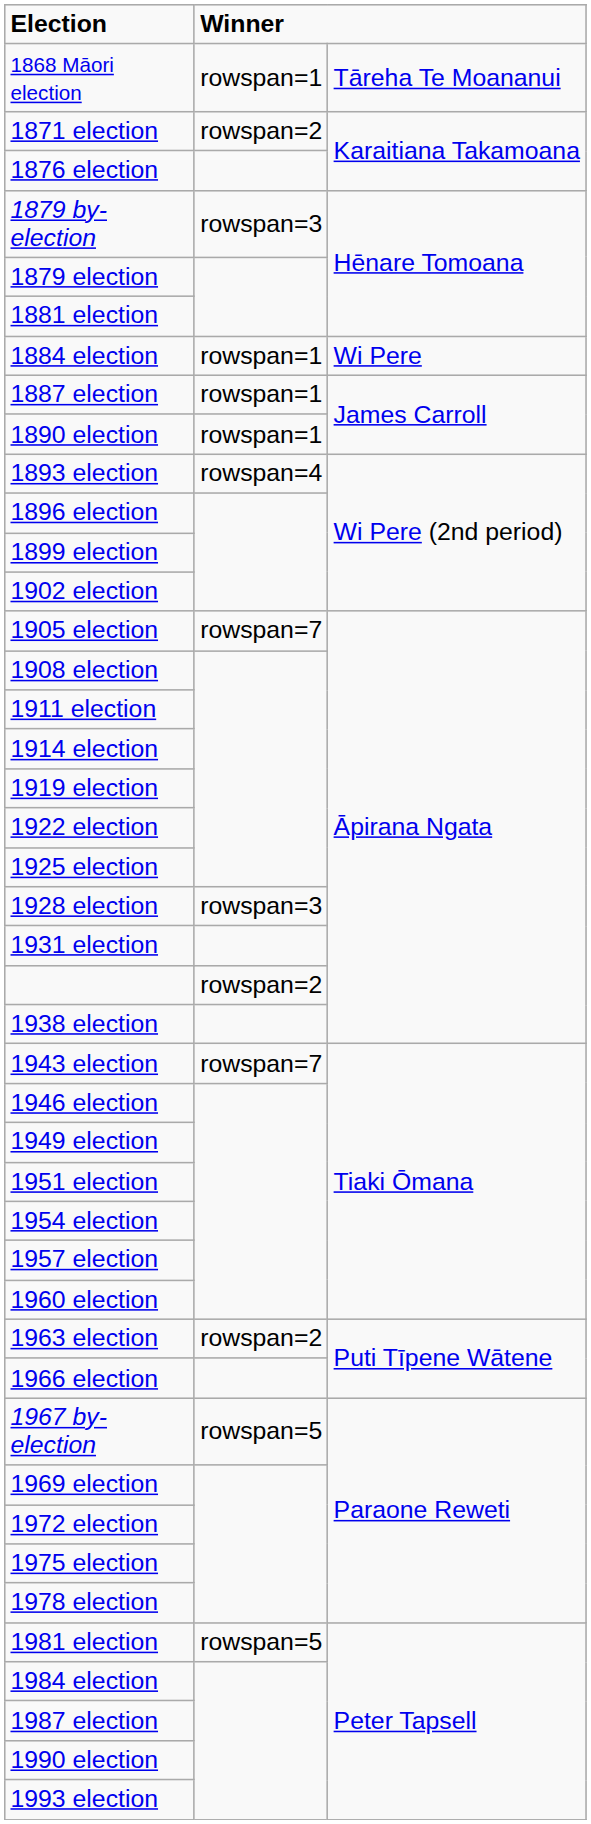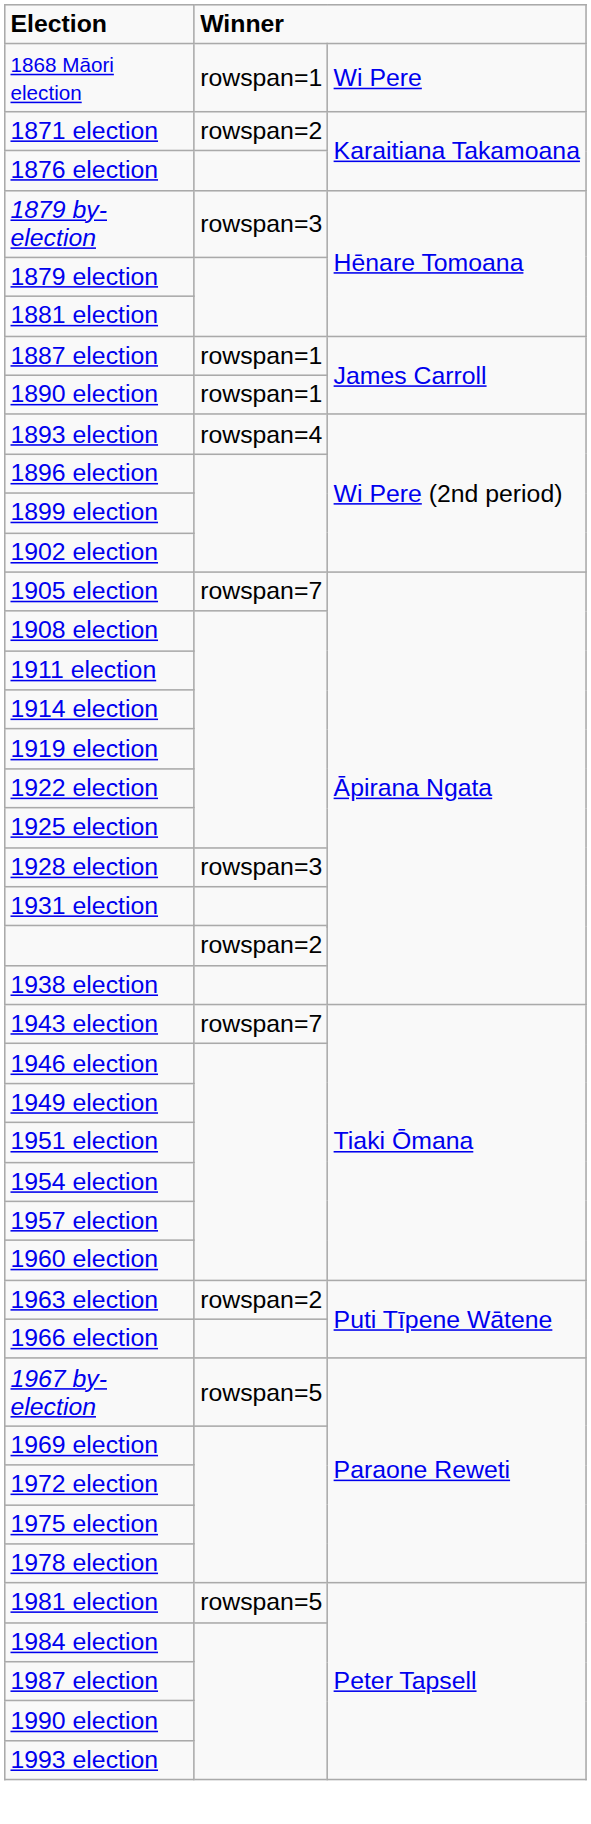(447, 77) Tāreha Te Moananui -> (378, 77) Wi Pere
- row: (84, 355)
